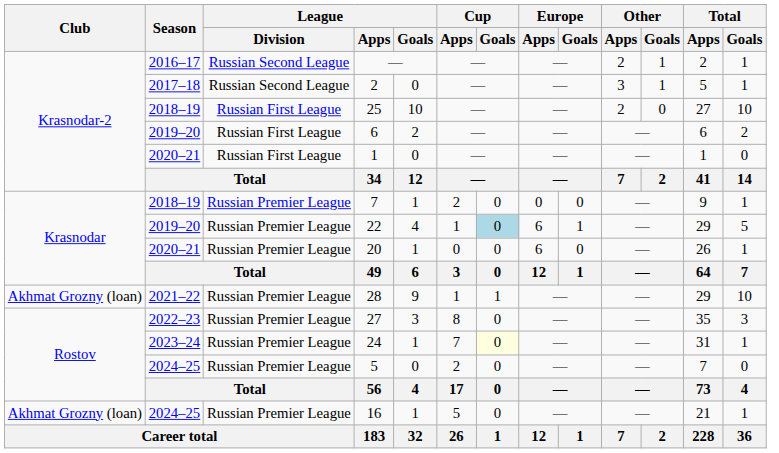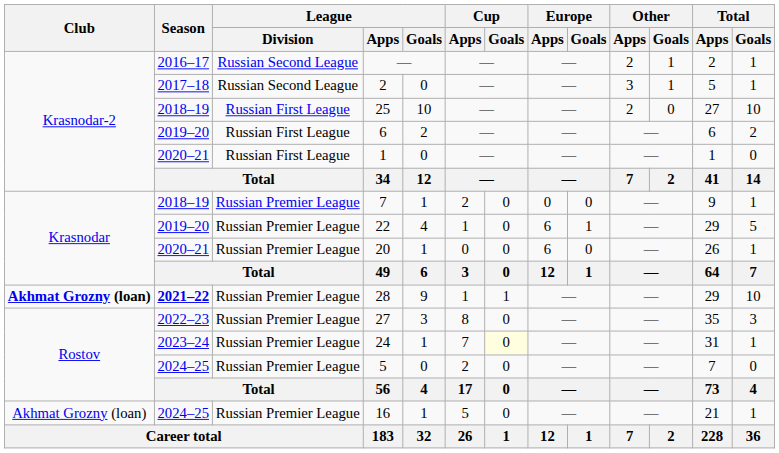(498, 226) lightblue background -> (506, 226) no background
(75, 296) normal -> (79, 296) bold
(174, 296) normal -> (183, 296) bold
